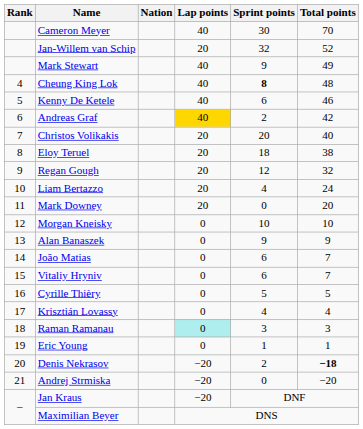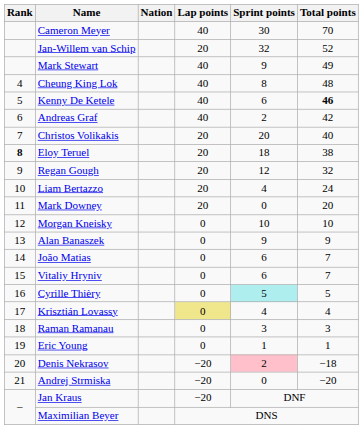(264, 83) bold -> (264, 83) normal
(328, 100) normal -> (328, 100) bold
(203, 118) gold background -> (203, 118) no background
(20, 153) normal -> (20, 153) bold
(264, 293) no background -> (264, 293) paleturquoise background
(203, 310) no background -> (203, 310) khaki background
(203, 328) paleturquoise background -> (203, 328) no background
(264, 363) no background -> (264, 363) pink background
(328, 363) bold -> (328, 363) normal
